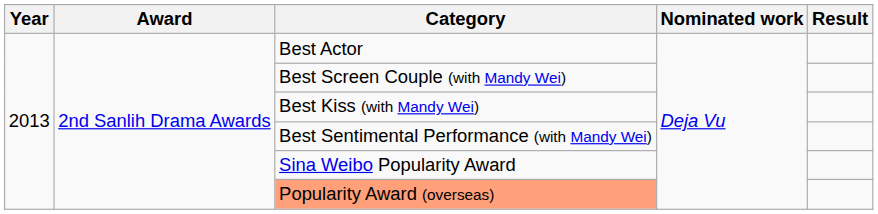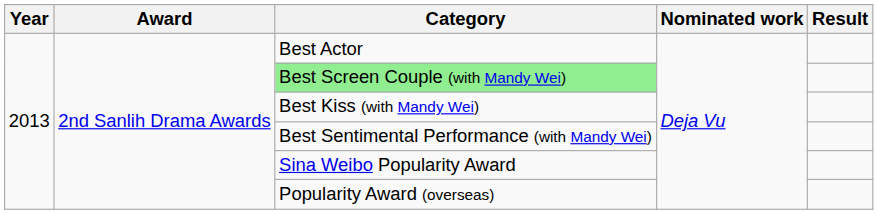(423, 77) no background -> (423, 77) lightgreen background
(387, 194) lightsalmon background -> (387, 194) no background
